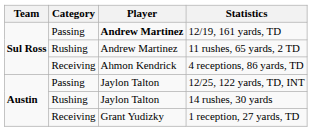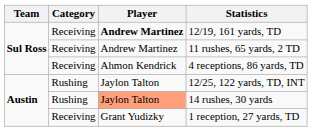(68, 31) Passing -> (73, 31) Receiving
(70, 48) Rushing -> (73, 48) Receiving
(68, 83) Passing -> (70, 83) Rushing
(130, 100) no background -> (130, 100) lightsalmon background
